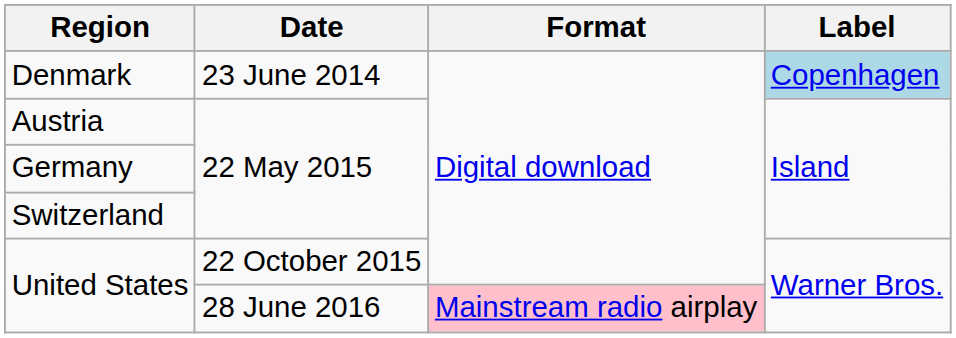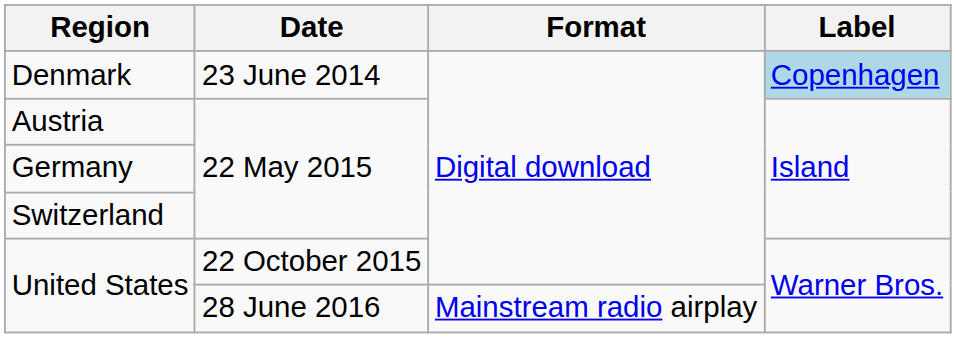(596, 307) pink background -> (596, 307) no background
